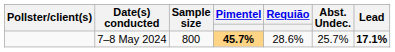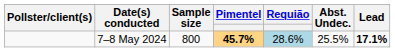(288, 39) no background -> (288, 39) lightblue background
(333, 39) 25.7% -> (333, 39) 25.5%
